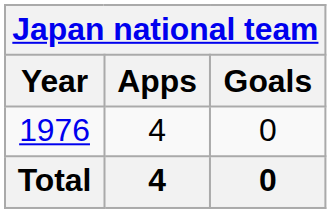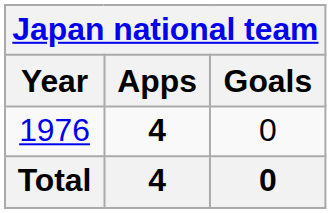(157, 130) normal -> (157, 130) bold
